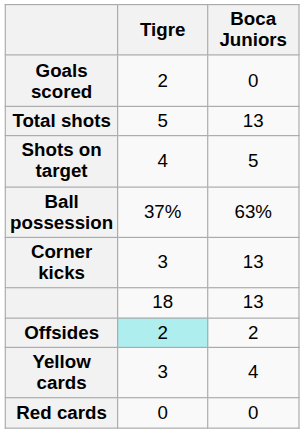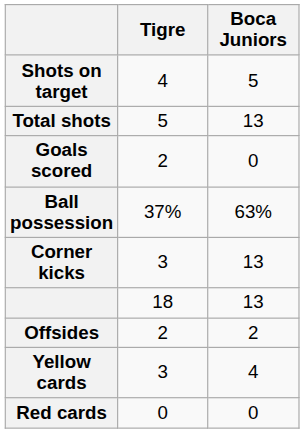rows swapped: (62, 80) <-> (62, 161)
(163, 332) paleturquoise background -> (163, 332) no background
